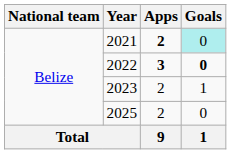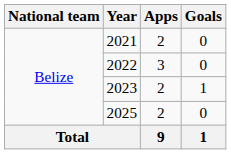(161, 40) bold -> (161, 40) normal
(203, 40) paleturquoise background -> (203, 40) no background
(161, 64) bold -> (161, 64) normal
(203, 64) bold -> (203, 64) normal
